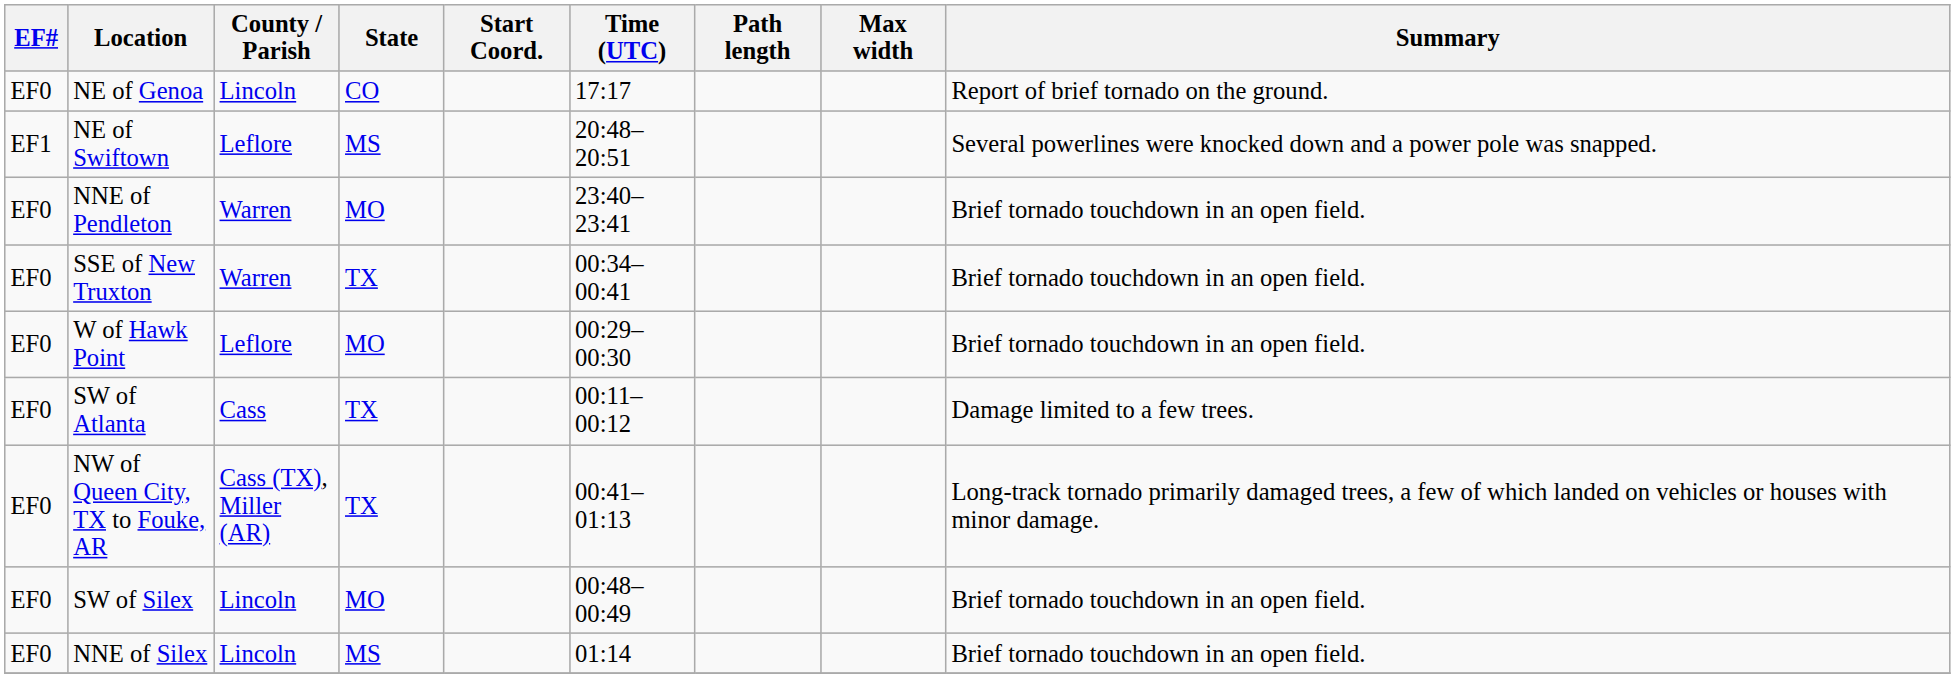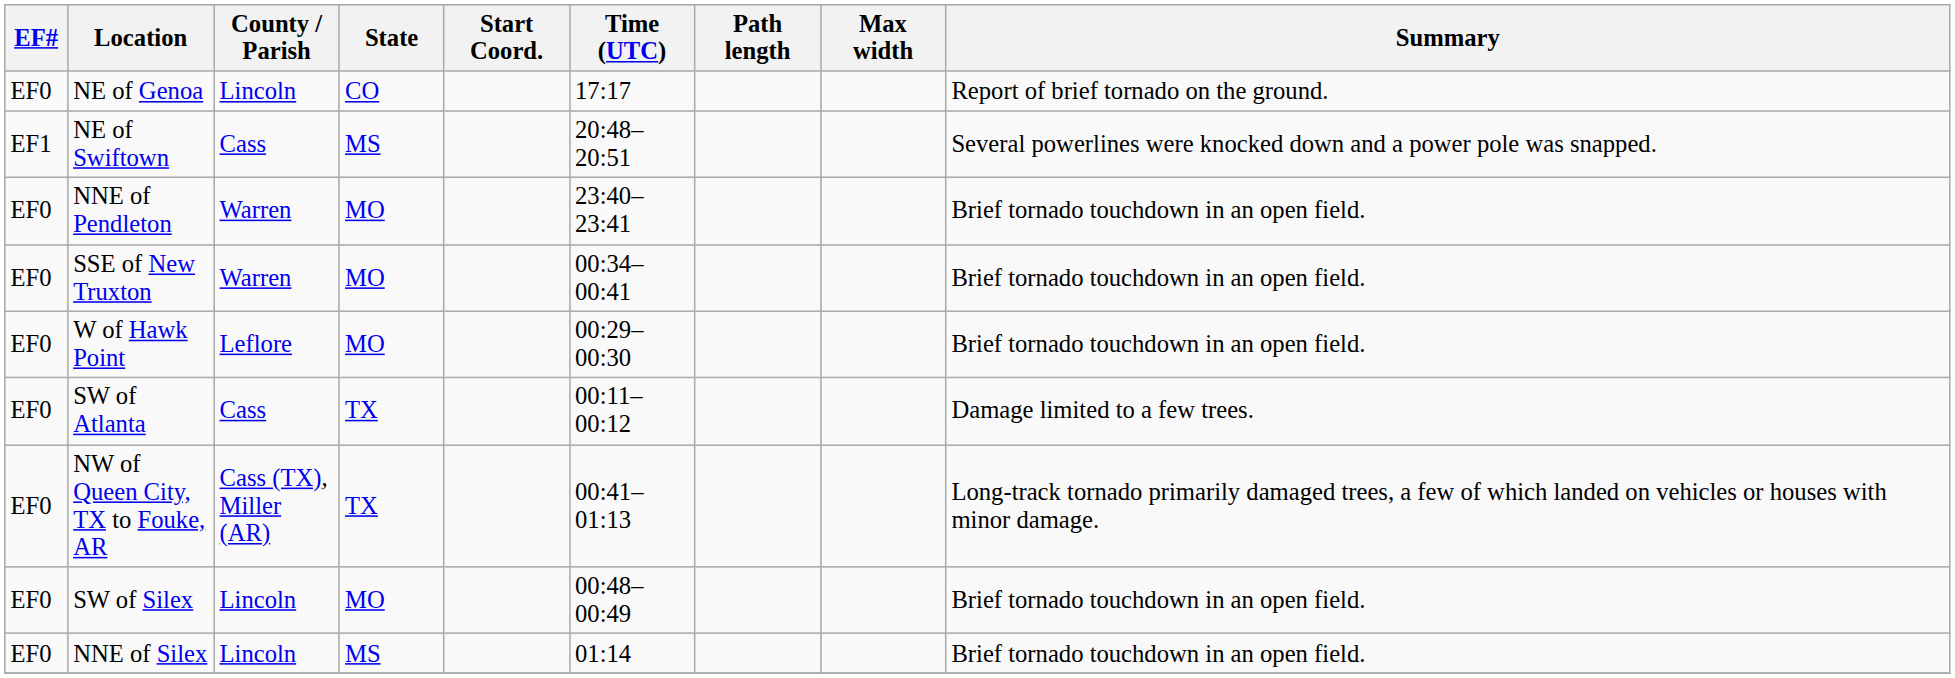(256, 143) Leflore -> (243, 143) Cass
(361, 277) TX -> (365, 277) MO
